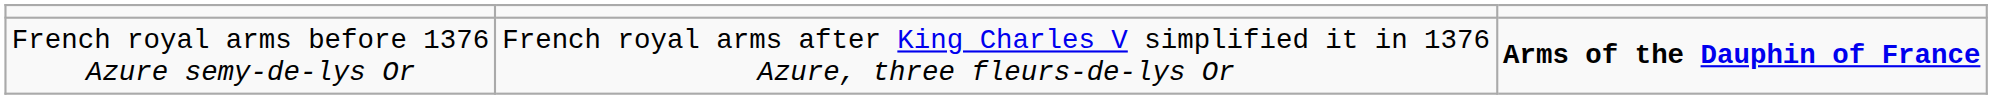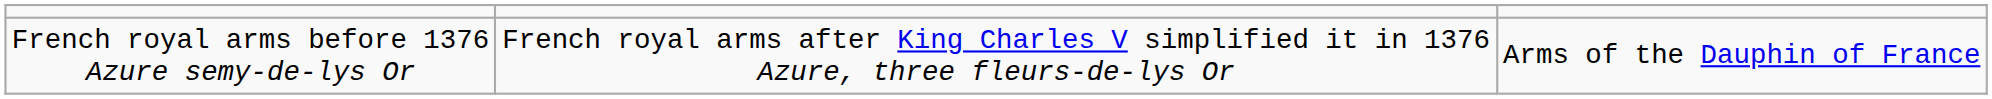(1742, 56) bold -> (1742, 56) normal
